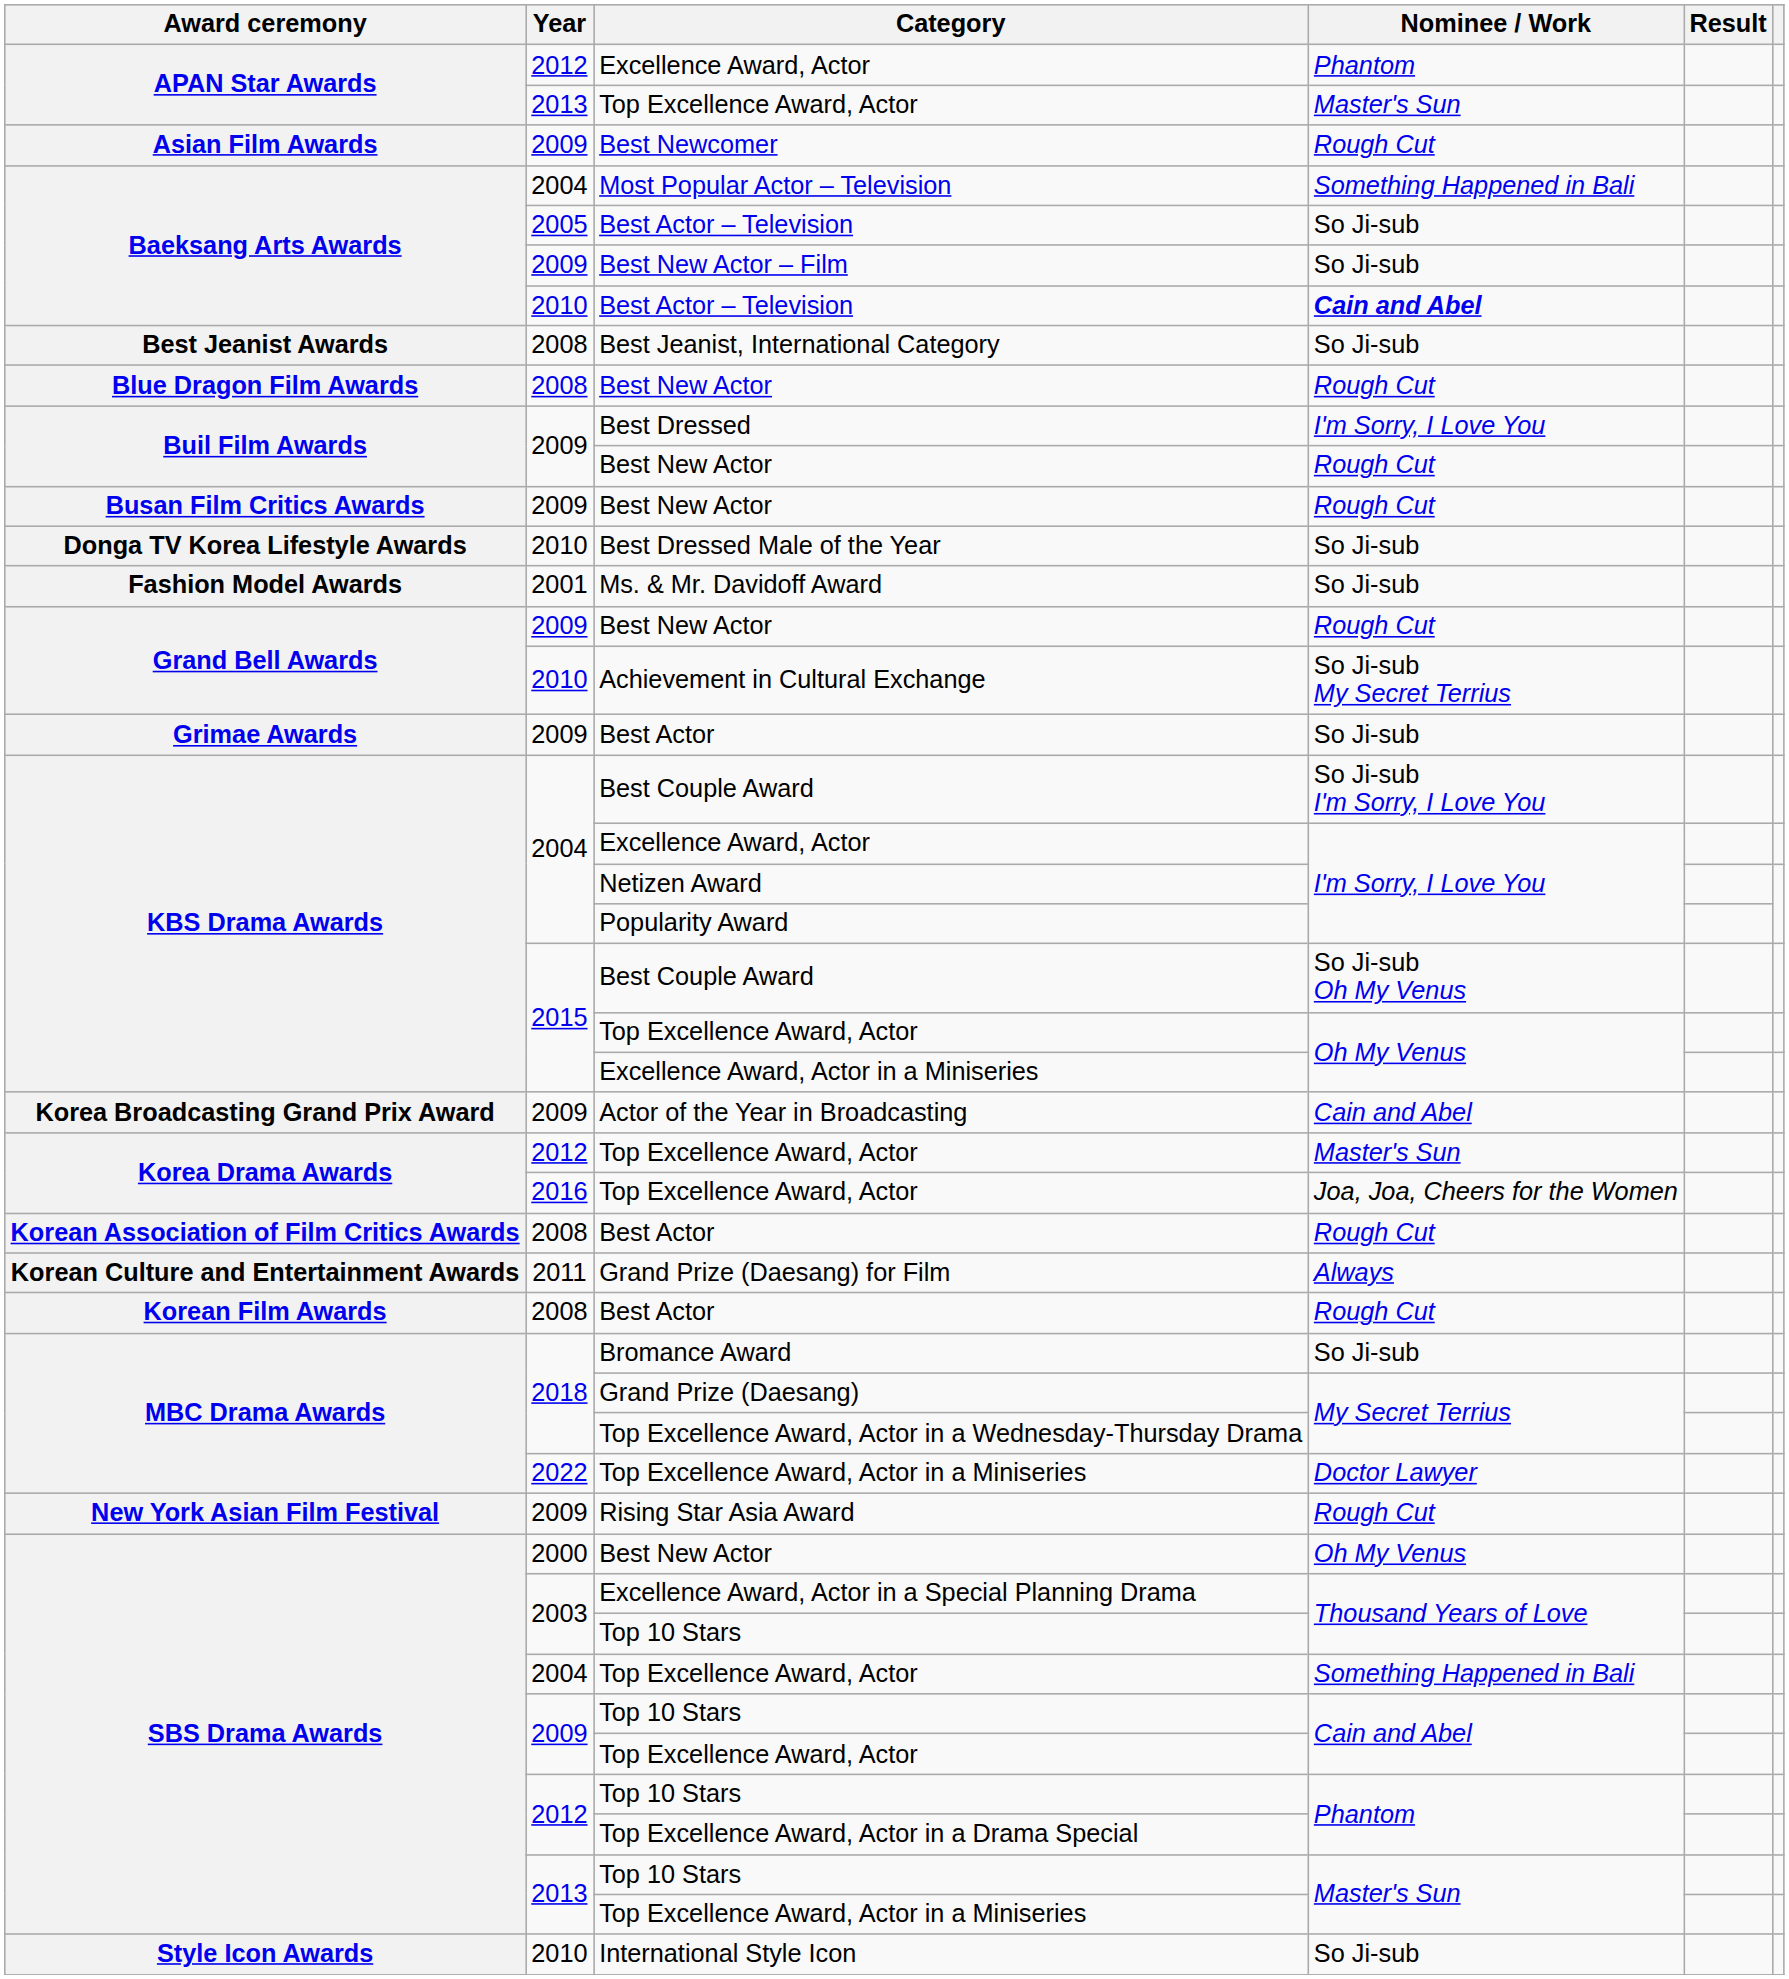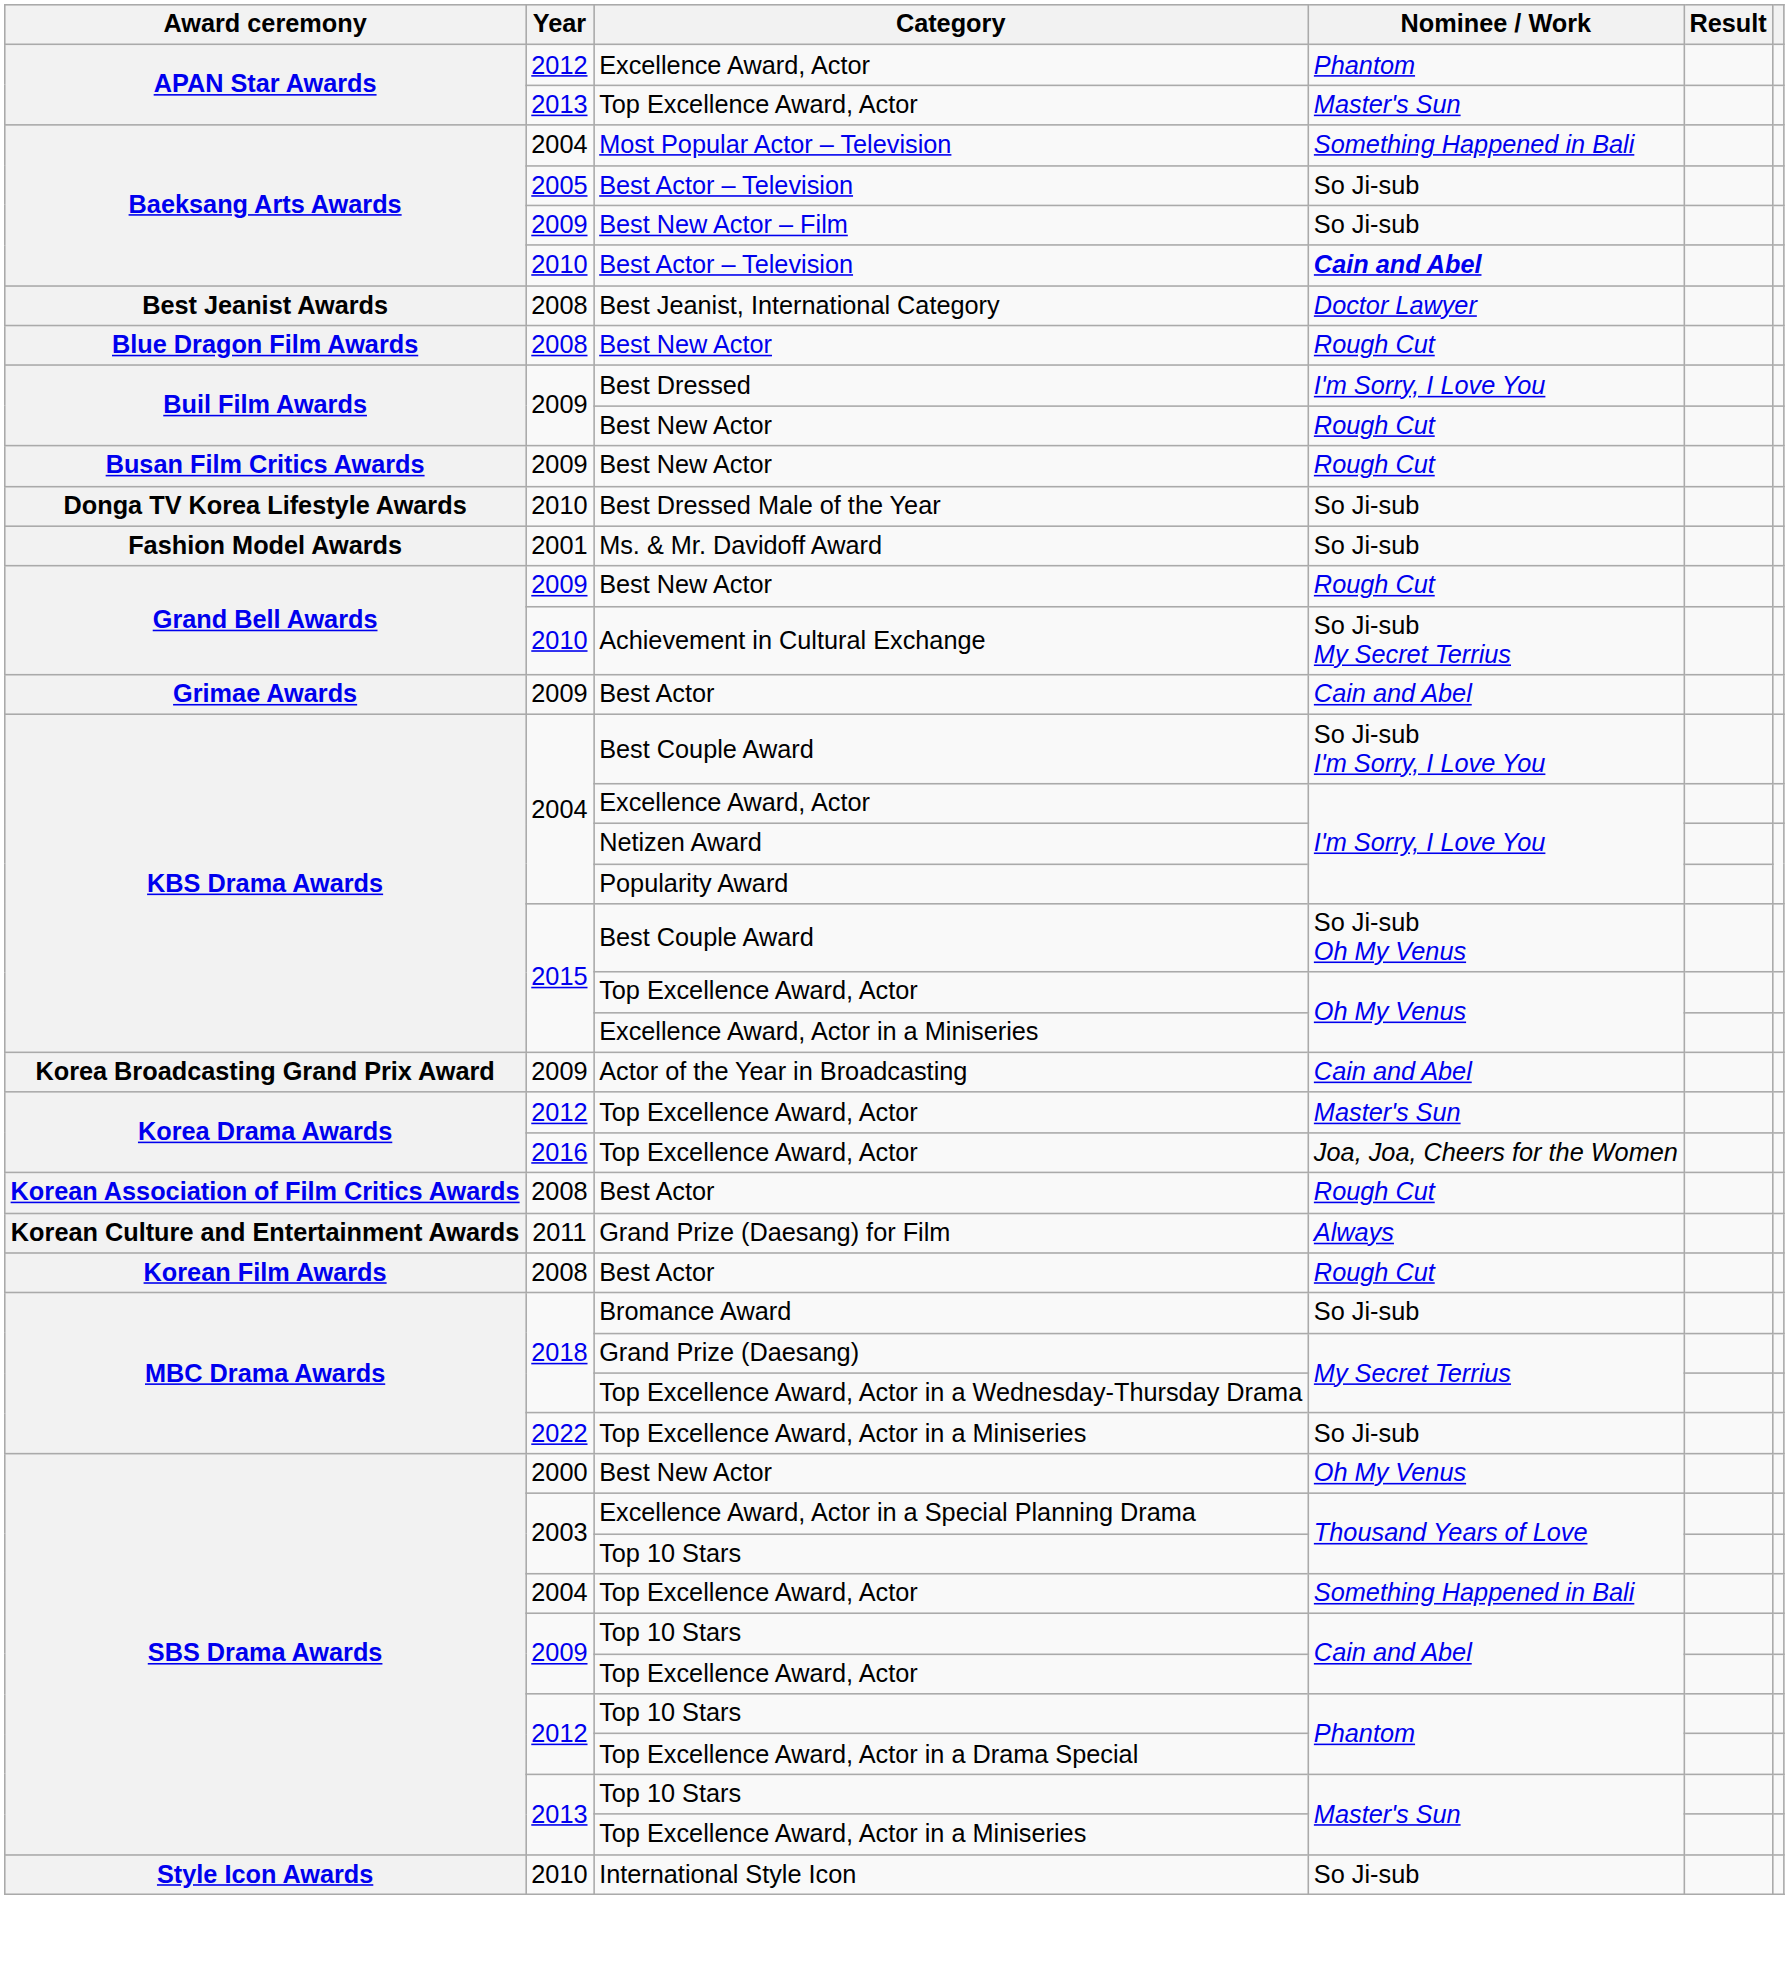- row: (559, 144)
(1367, 345) So Ji-sub -> (1395, 305) Doctor Lawyer
(1367, 734) So Ji-sub -> (1393, 694) Cain and Abel
(1395, 1473) Doctor Lawyer -> (1367, 1432) So Ji-sub
- row: (559, 1513)
